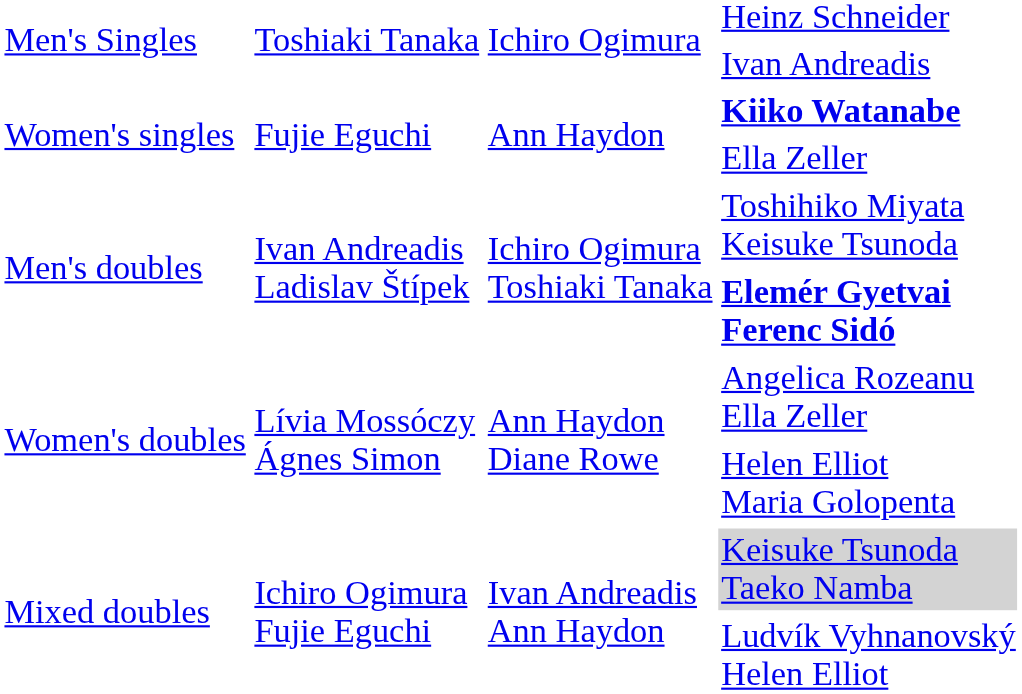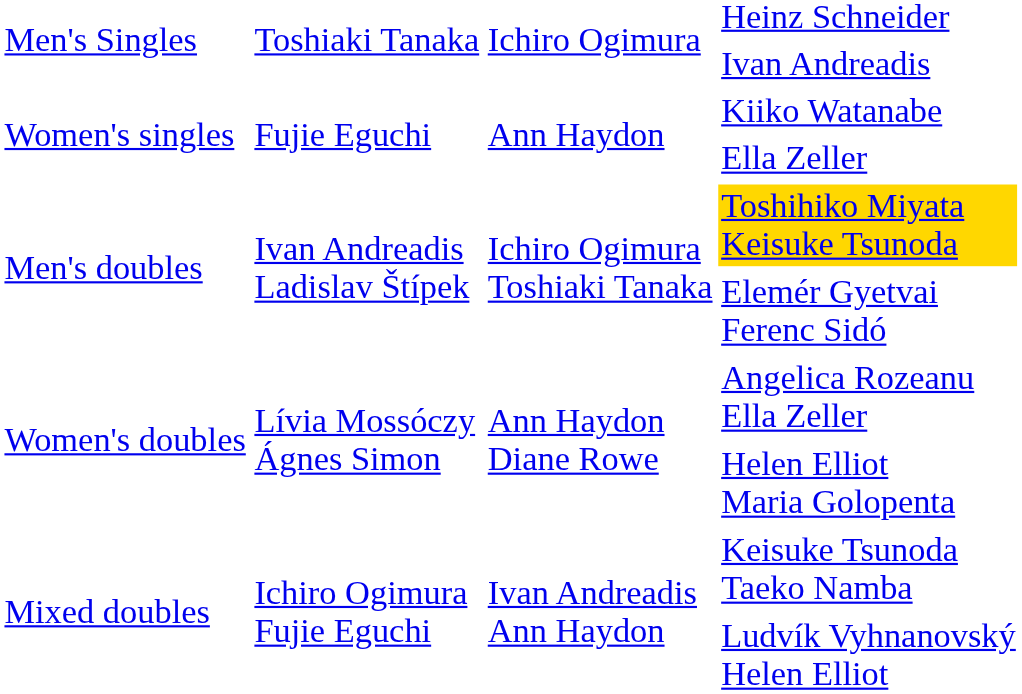(841, 110) bold -> (832, 110) normal
(843, 224) no background -> (843, 224) gold background
(836, 310) bold -> (830, 310) normal
(840, 568) lightgrey background -> (840, 568) no background
